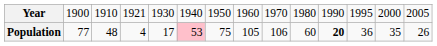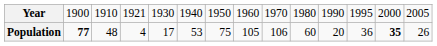(83, 31) normal -> (83, 31) bold
(197, 31) pink background -> (197, 31) no background
(339, 31) bold -> (339, 31) normal
(395, 31) normal -> (395, 31) bold
